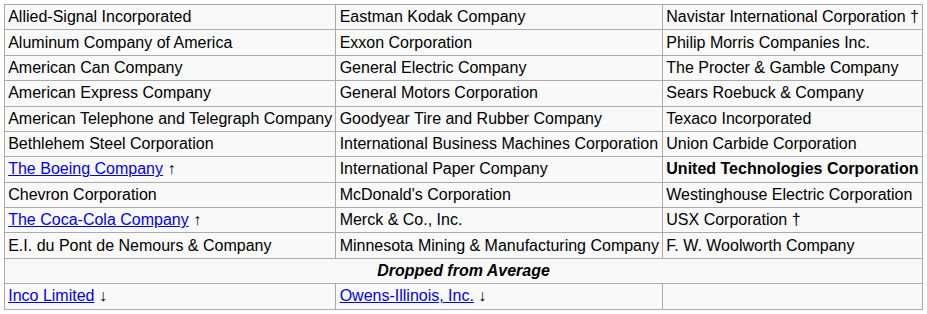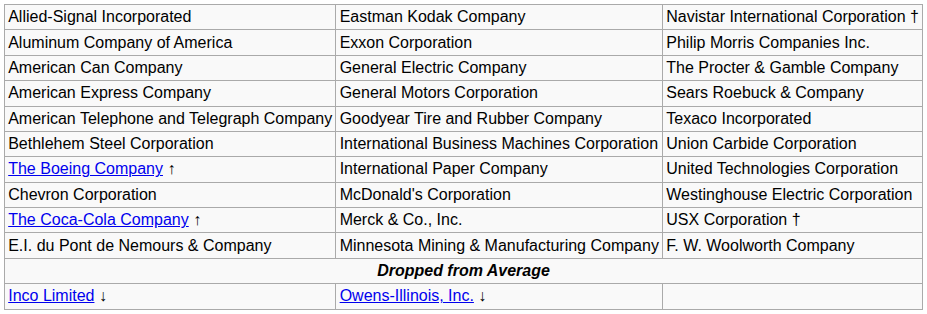(792, 169) bold -> (782, 169) normal
